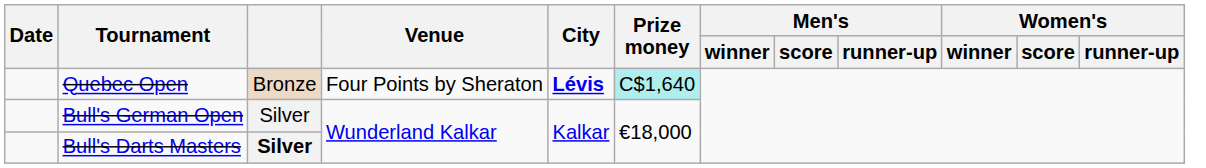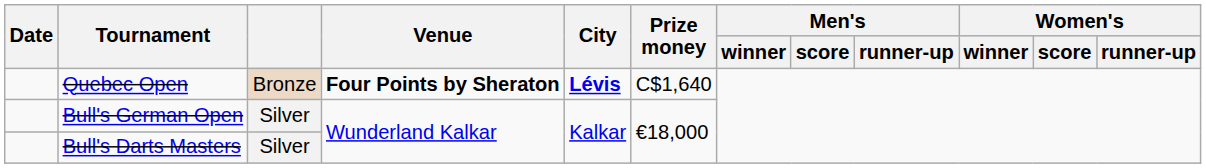(434, 84) normal -> (443, 84) bold
(657, 84) paleturquoise background -> (674, 84) no background
(285, 147) bold -> (285, 147) normal
